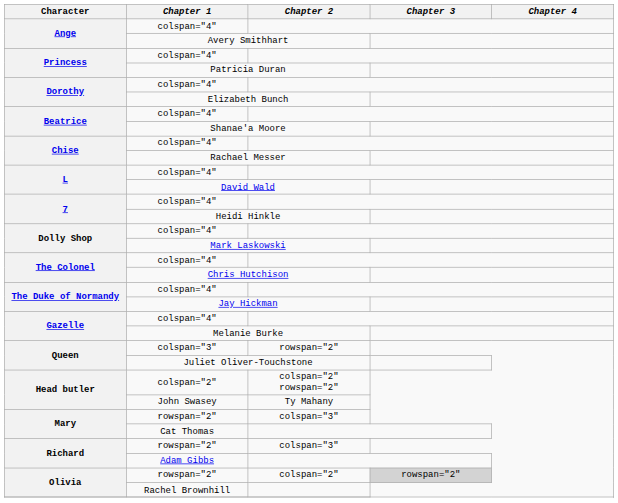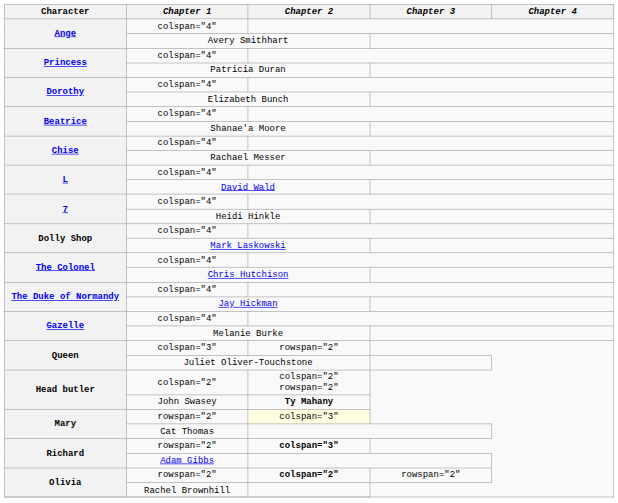(309, 402) normal -> (309, 402) bold
(309, 417) no background -> (309, 417) lightyellow background
(309, 446) normal -> (309, 446) bold
(309, 475) normal -> (309, 475) bold
(431, 475) lightgrey background -> (431, 475) no background
